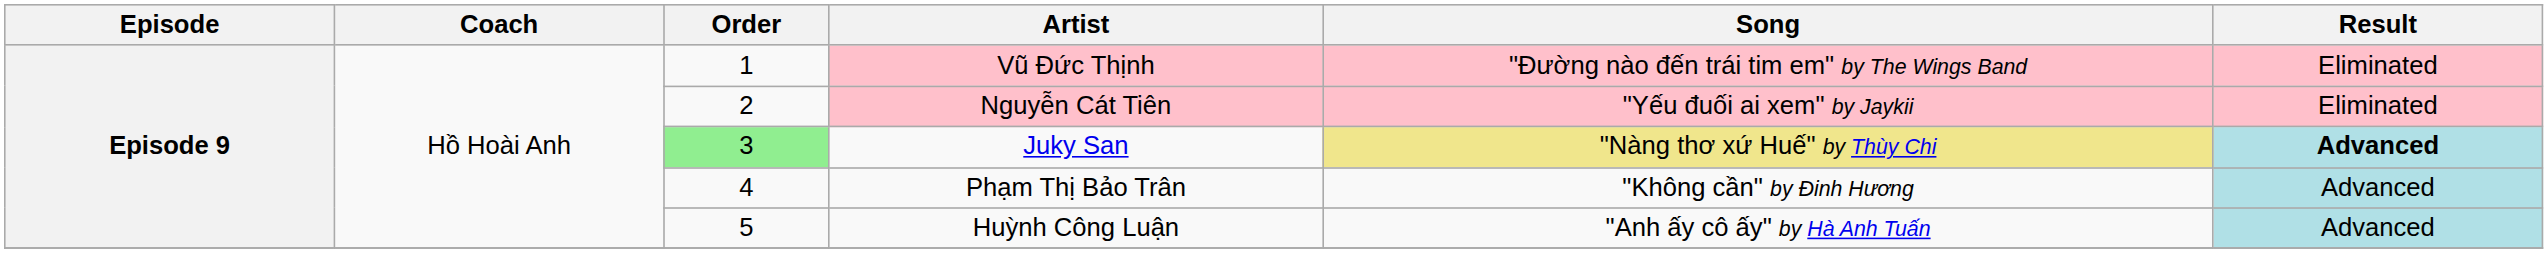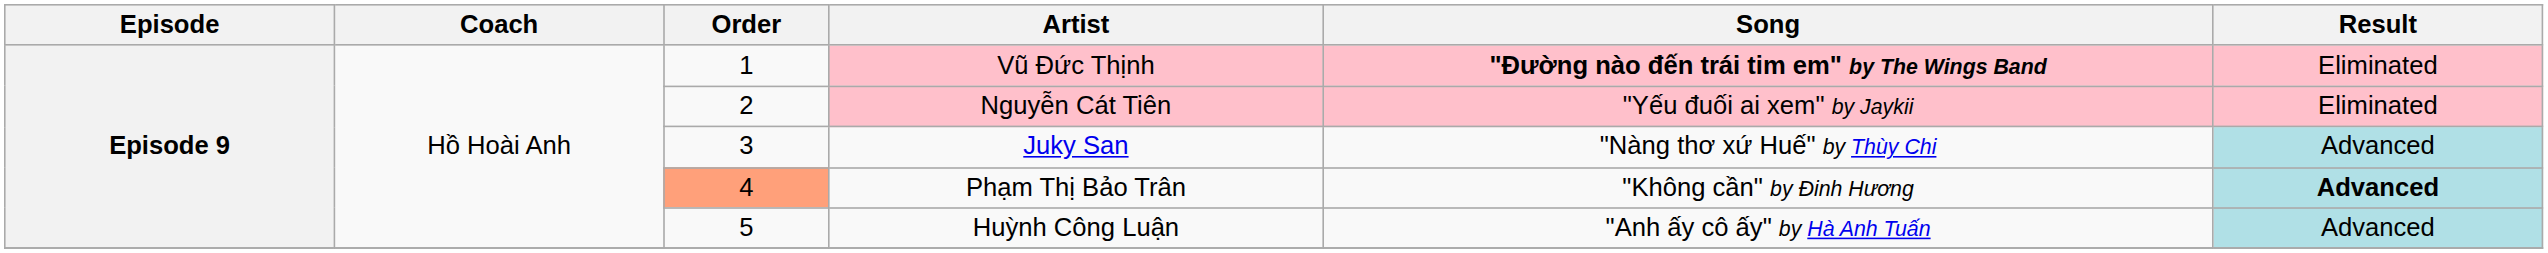(1768, 65) normal -> (1768, 65) bold
(746, 146) lightgreen background -> (746, 146) no background
(1768, 146) khaki background -> (1768, 146) no background
(2378, 146) bold -> (2378, 146) normal
(746, 187) no background -> (746, 187) lightsalmon background
(2378, 187) normal -> (2378, 187) bold
